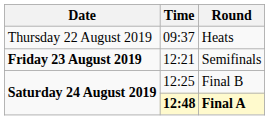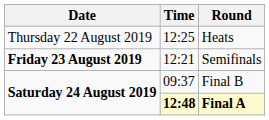(179, 37) 09:37 -> (179, 37) 12:25
(179, 81) 12:25 -> (179, 81) 09:37
